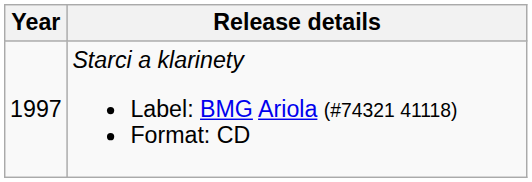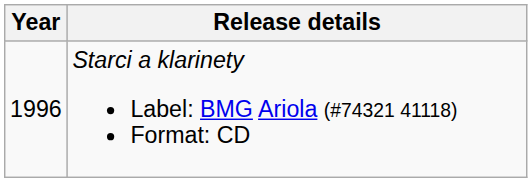(36, 108) 1997 -> (36, 108) 1996
